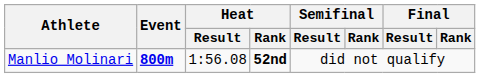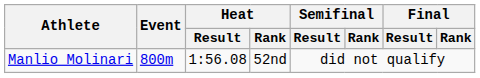(157, 60) bold -> (157, 60) normal
(270, 60) bold -> (270, 60) normal
